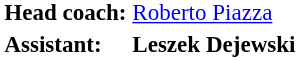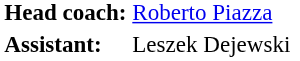(214, 44) bold -> (211, 44) normal
